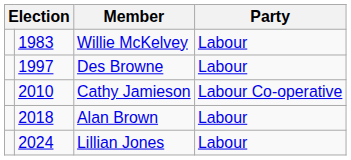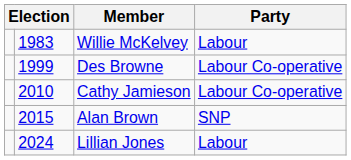(36, 67) 1997 -> (36, 67) 1999
(223, 67) Labour -> (270, 67) Labour Co-operative
(36, 117) 2018 -> (36, 117) 2015
(223, 117) Labour -> (214, 117) SNP
